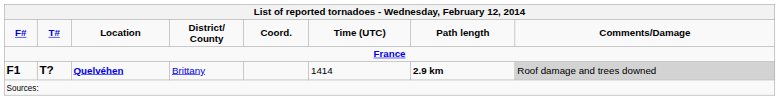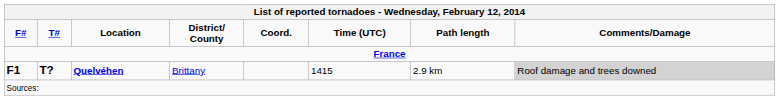(322, 70) 1414 -> (322, 70) 1415
(428, 70) bold -> (428, 70) normal
